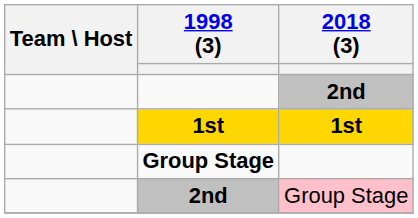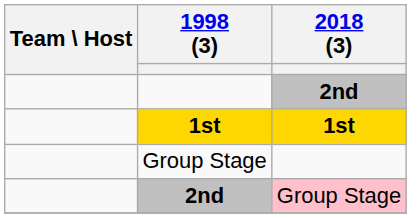(208, 160) bold -> (205, 160) normal
